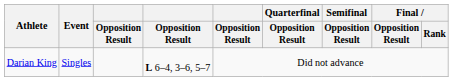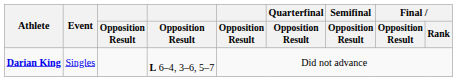(32, 62) normal -> (34, 62) bold
